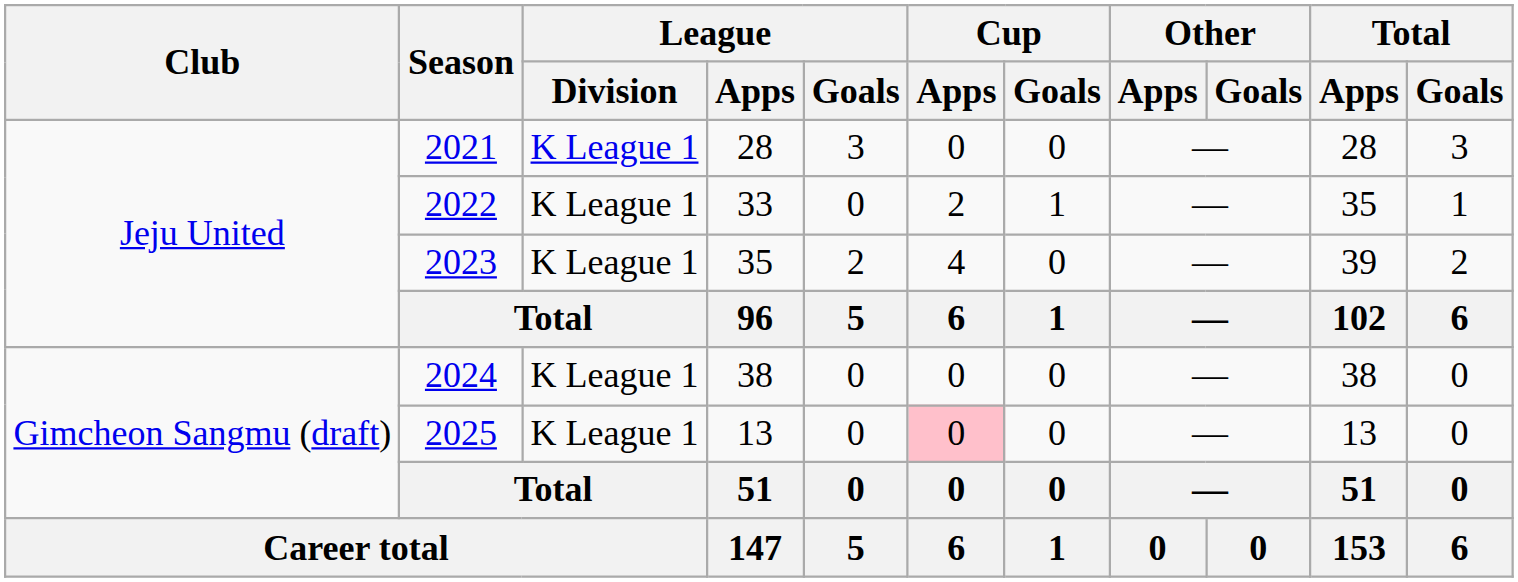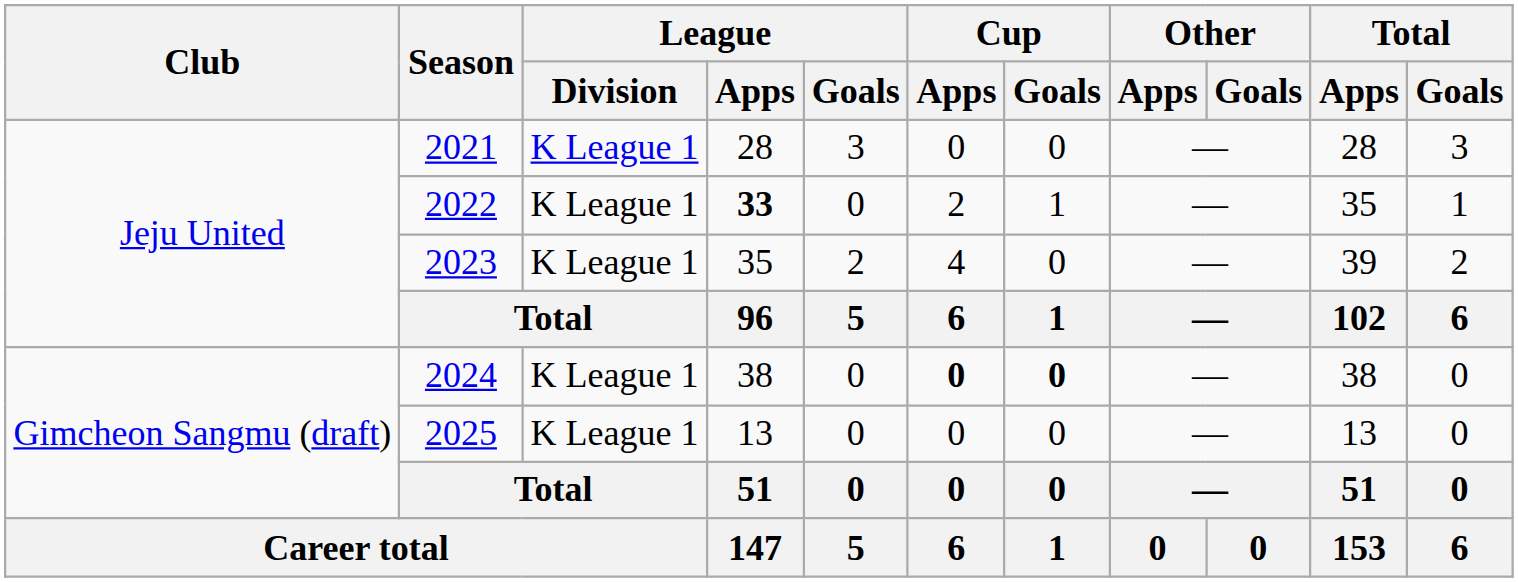(755, 204) normal -> (755, 204) bold
(956, 375) normal -> (956, 375) bold
(1057, 375) normal -> (1057, 375) bold
(956, 432) pink background -> (956, 432) no background
